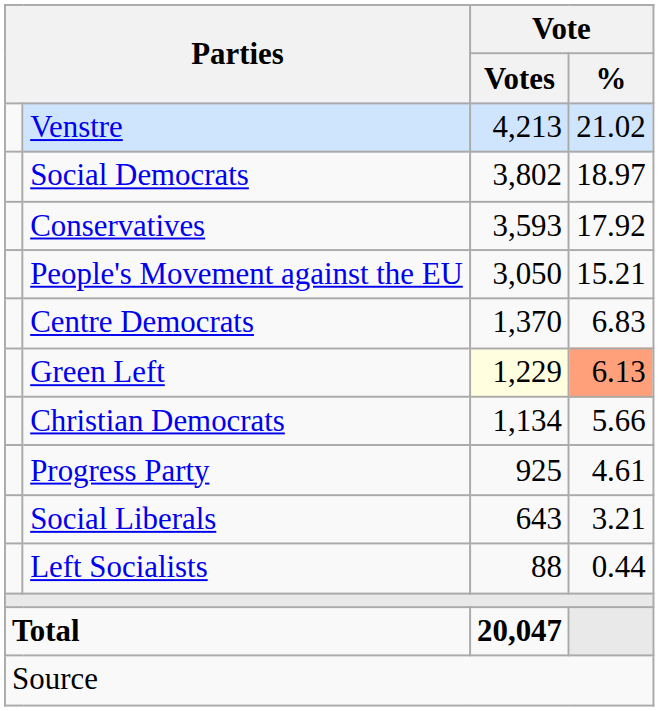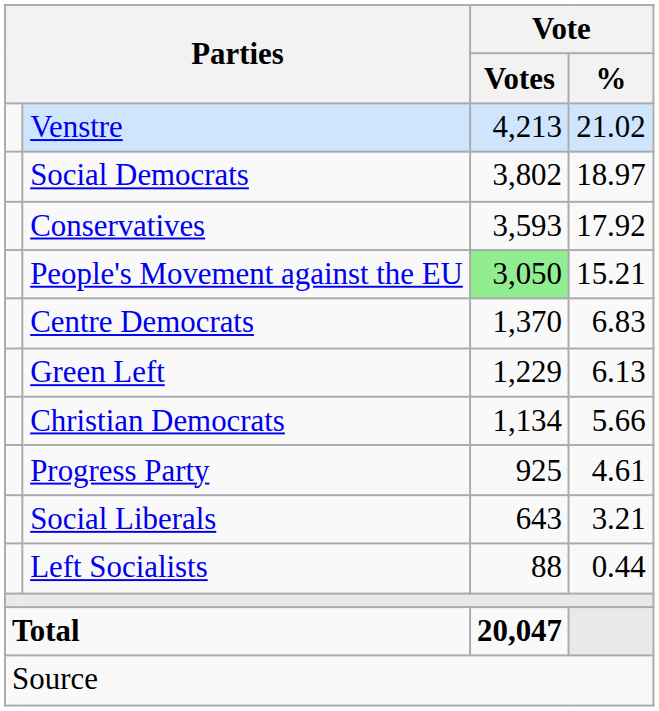(527, 273) no background -> (527, 273) lightgreen background
(527, 371) lightyellow background -> (527, 371) no background
(619, 371) lightsalmon background -> (619, 371) no background
